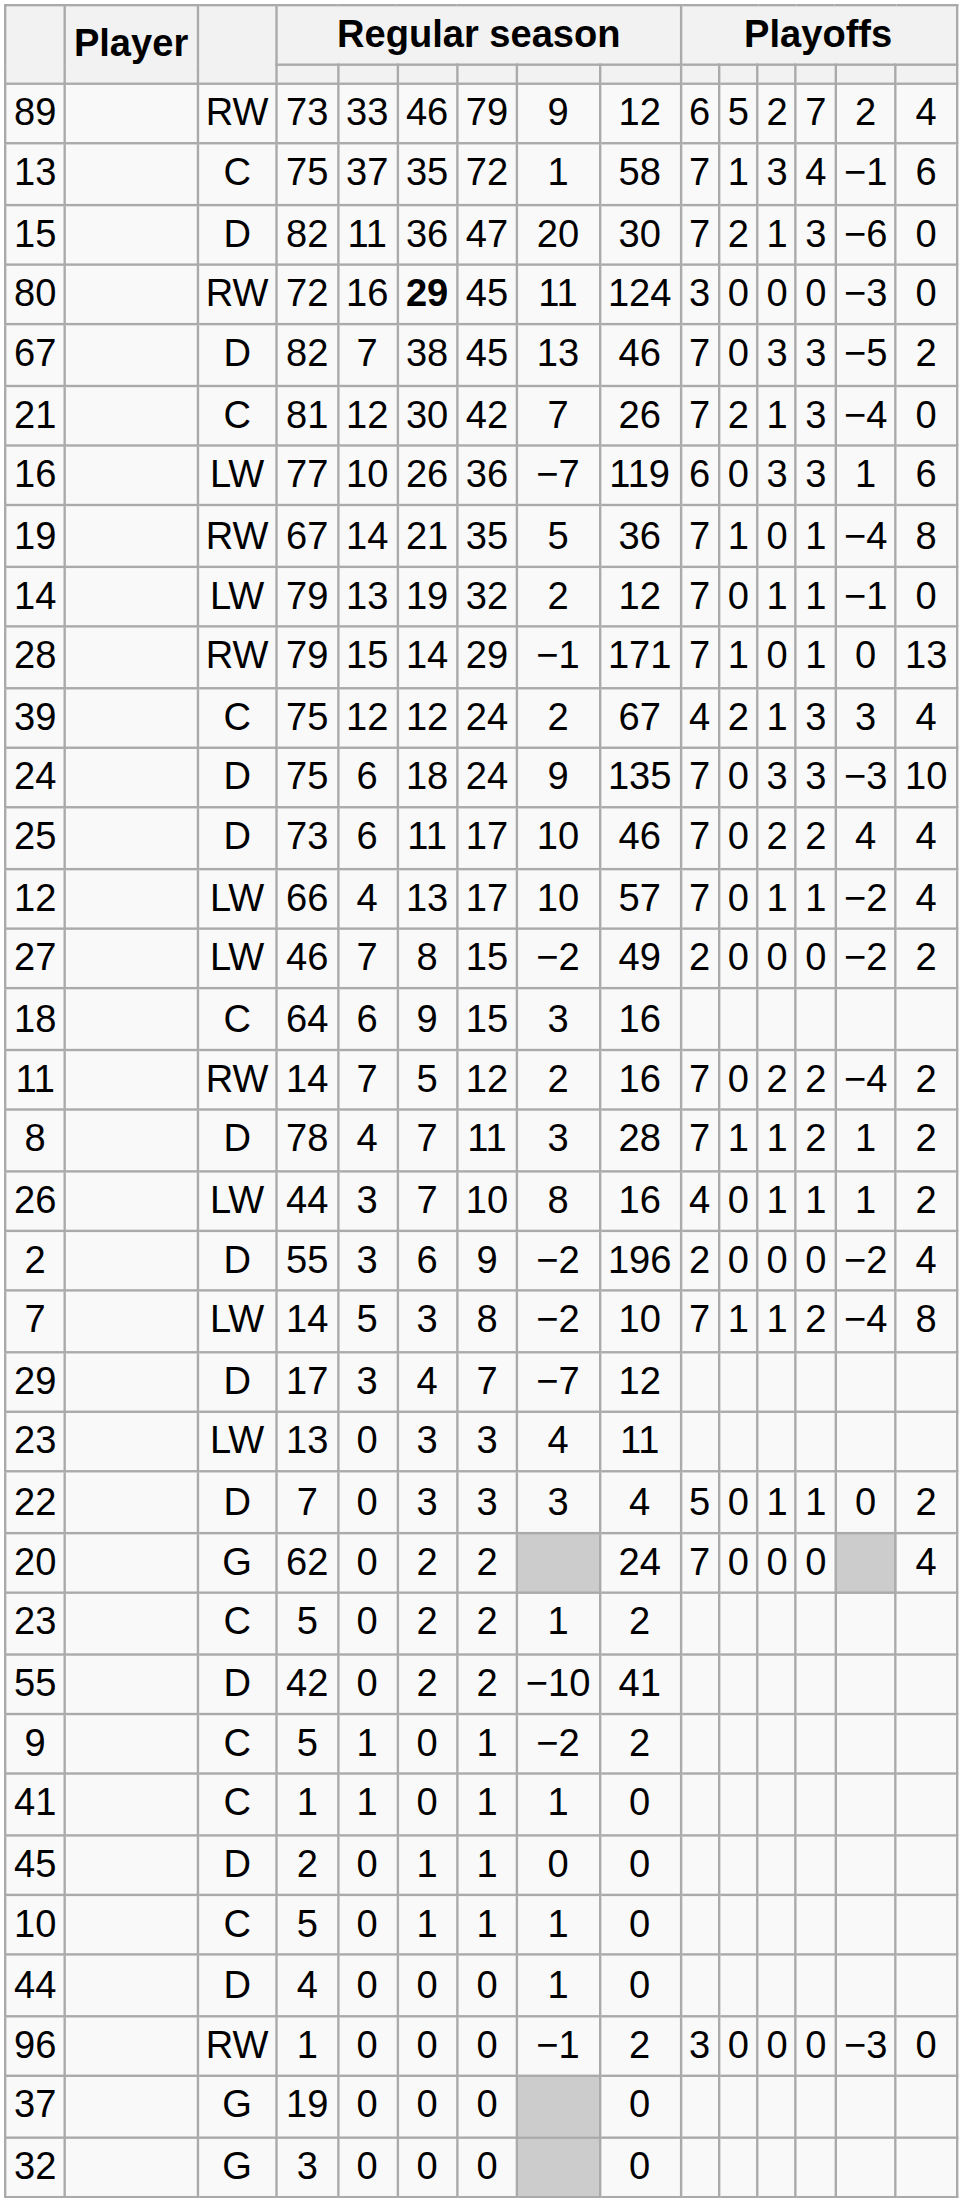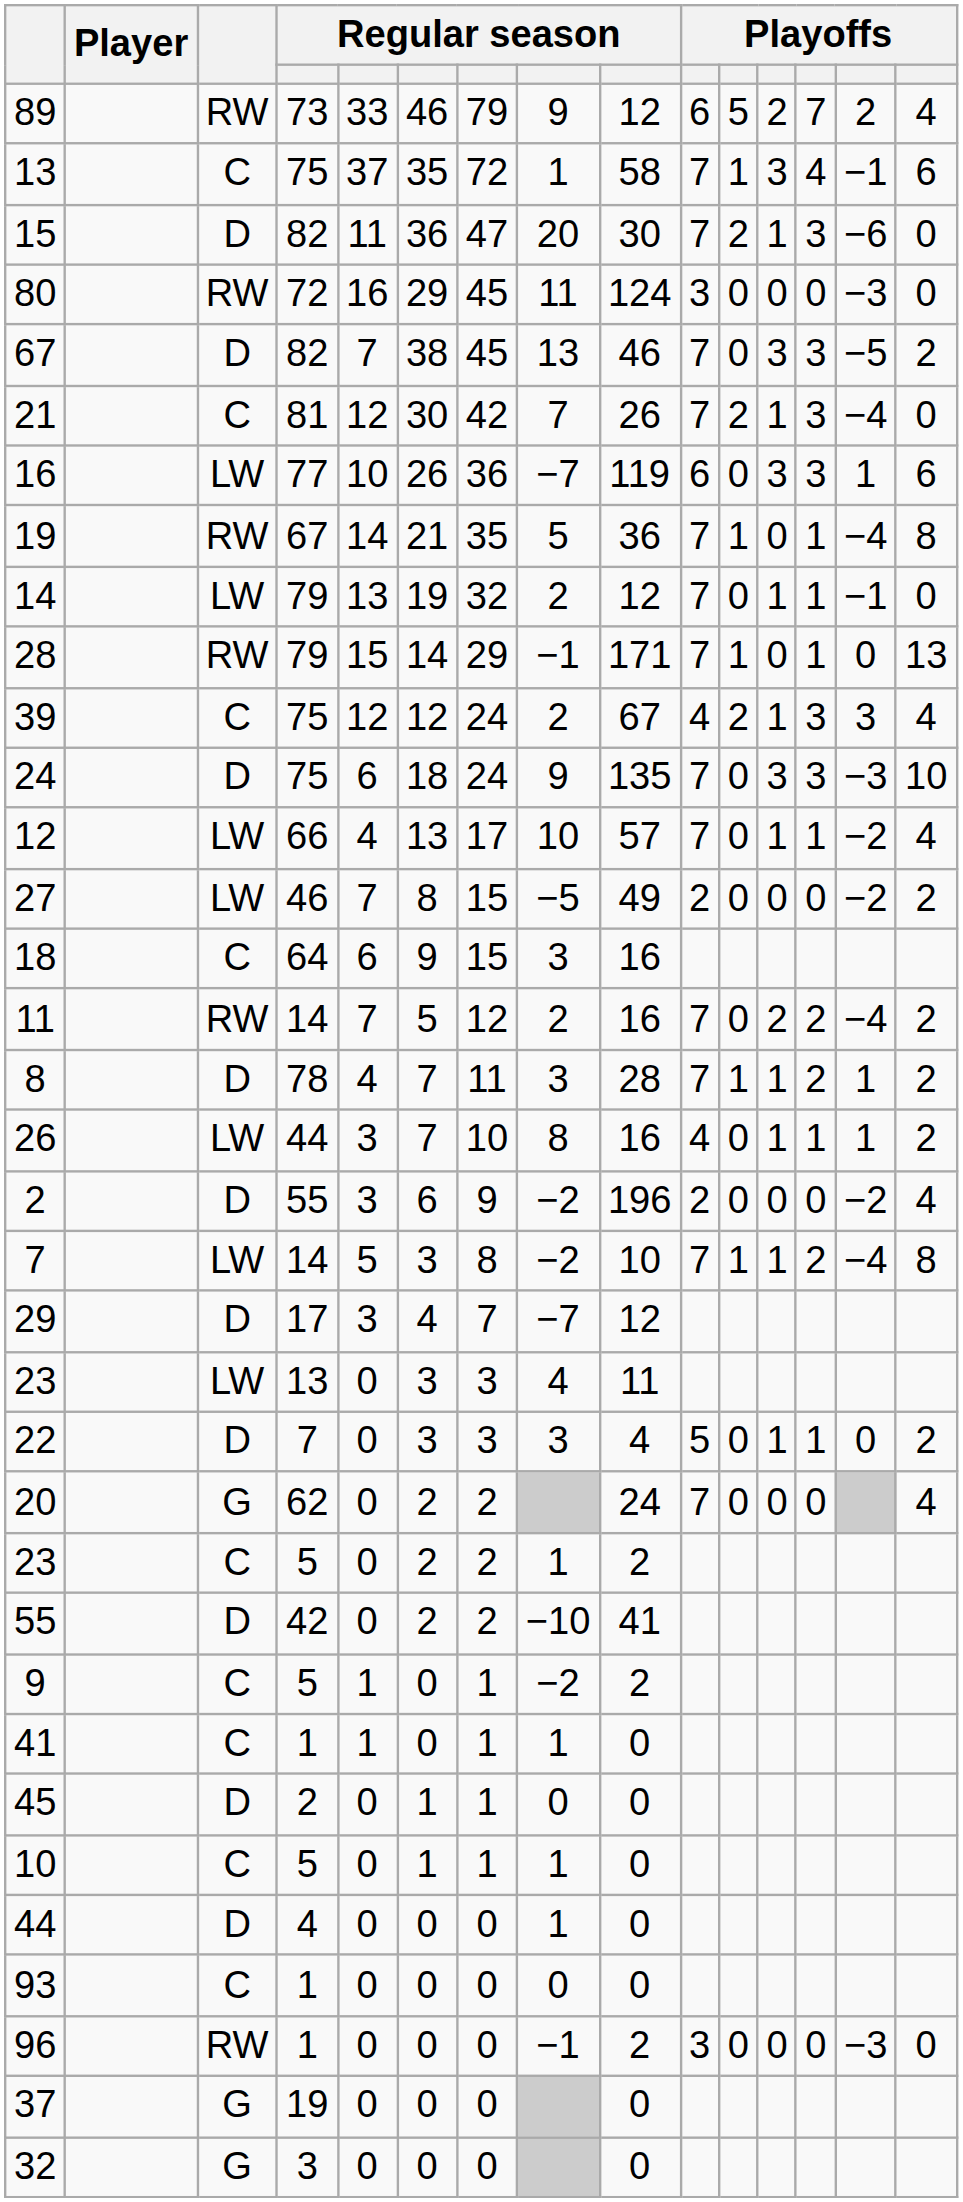(427, 293) bold -> (427, 293) normal
- row: (35, 837)
(558, 958) −2 -> (558, 897) −5
+ row: (35, 1984)
